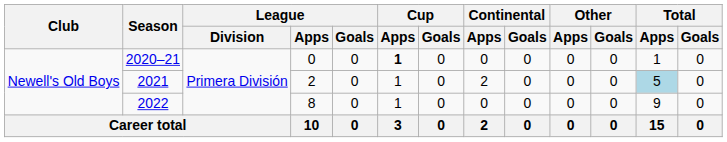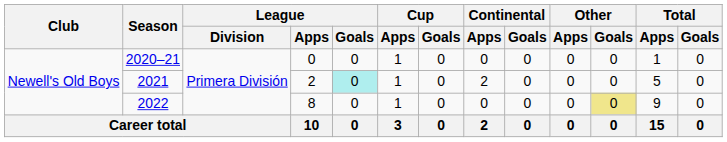(398, 59) bold -> (398, 59) normal
(355, 81) no background -> (355, 81) paleturquoise background
(657, 81) lightblue background -> (657, 81) no background
(614, 103) no background -> (614, 103) khaki background
